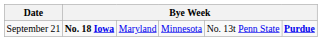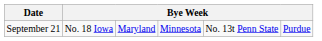(90, 28) bold -> (89, 28) normal
(299, 28) bold -> (297, 28) normal
